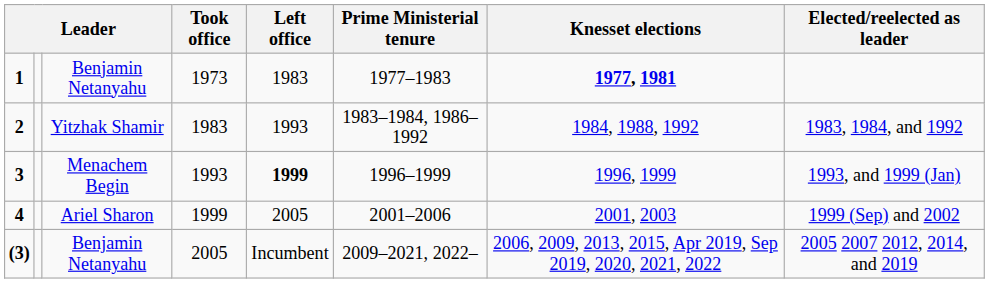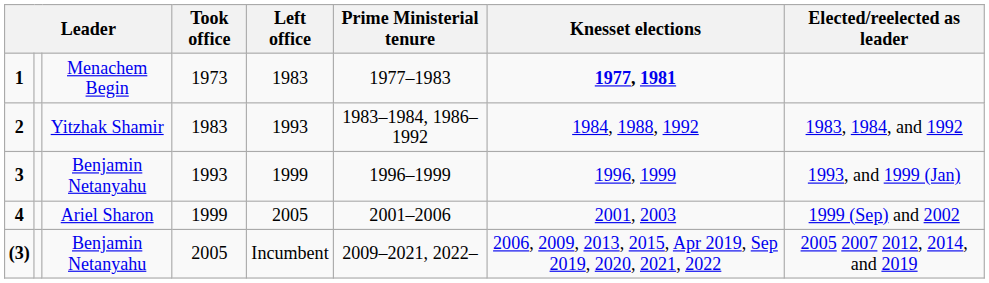(107, 78) Benjamin Netanyahu -> (107, 78) Menachem Begin
(107, 176) Menachem Begin -> (107, 176) Benjamin Netanyahu
(290, 176) bold -> (290, 176) normal
